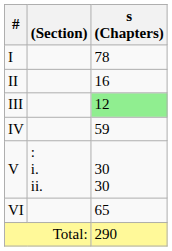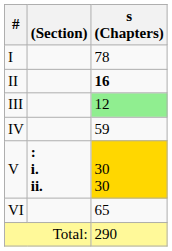(102, 81) normal -> (102, 81) bold
(37, 169) normal -> (37, 169) bold
(102, 177) no background -> (102, 177) gold background
